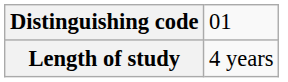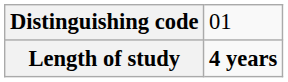(241, 58) normal -> (243, 58) bold
